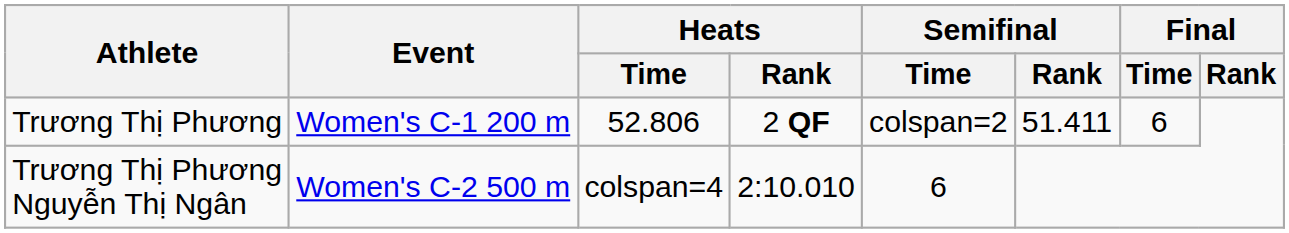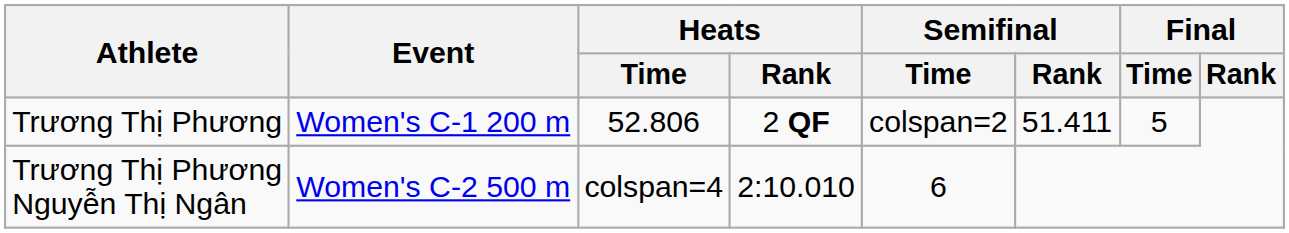(1159, 122) 6 -> (1159, 122) 5
